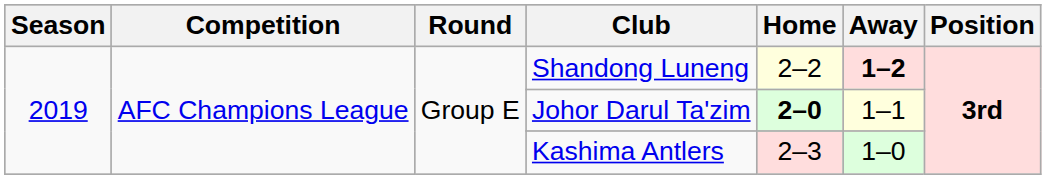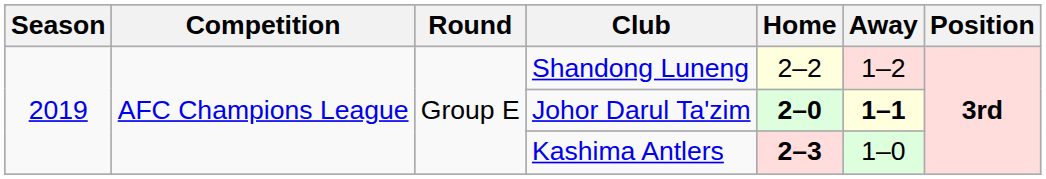(883, 67) bold -> (883, 67) normal
(883, 109) normal -> (883, 109) bold
(800, 151) normal -> (800, 151) bold
